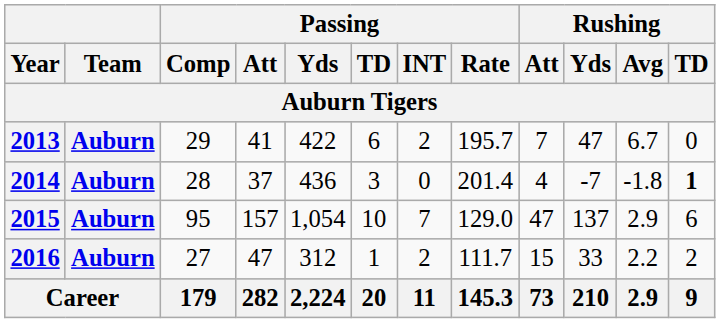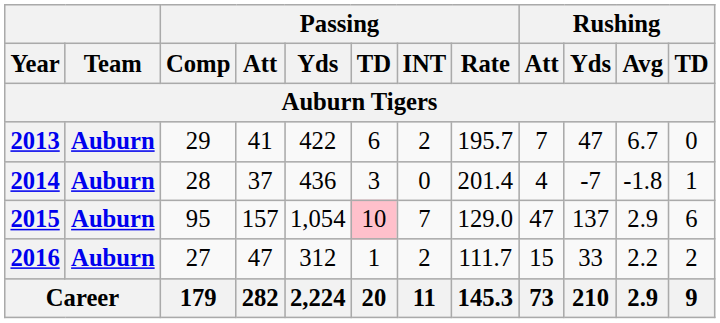(691, 180) bold -> (691, 180) normal
(374, 219) no background -> (374, 219) pink background
